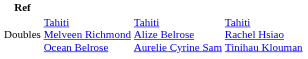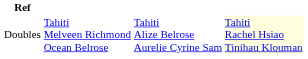(264, 35) no background -> (264, 35) lightyellow background
